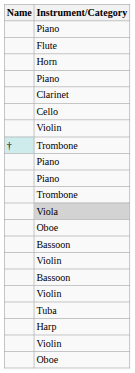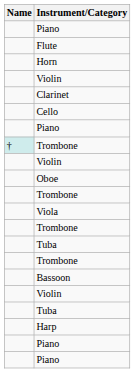(48, 79) Piano -> (49, 79) Violin
(49, 128) Violin -> (48, 128) Piano
(48, 161) Piano -> (49, 161) Violin
(48, 178) Piano -> (47, 178) Oboe
(47, 211) lightgrey background -> (47, 211) no background
(47, 227) Oboe -> (57, 227) Trombone
(53, 244) Bassoon -> (47, 244) Tuba
(49, 261) Violin -> (57, 261) Trombone
(49, 343) Violin -> (48, 343) Piano
(47, 360) Oboe -> (48, 360) Piano
